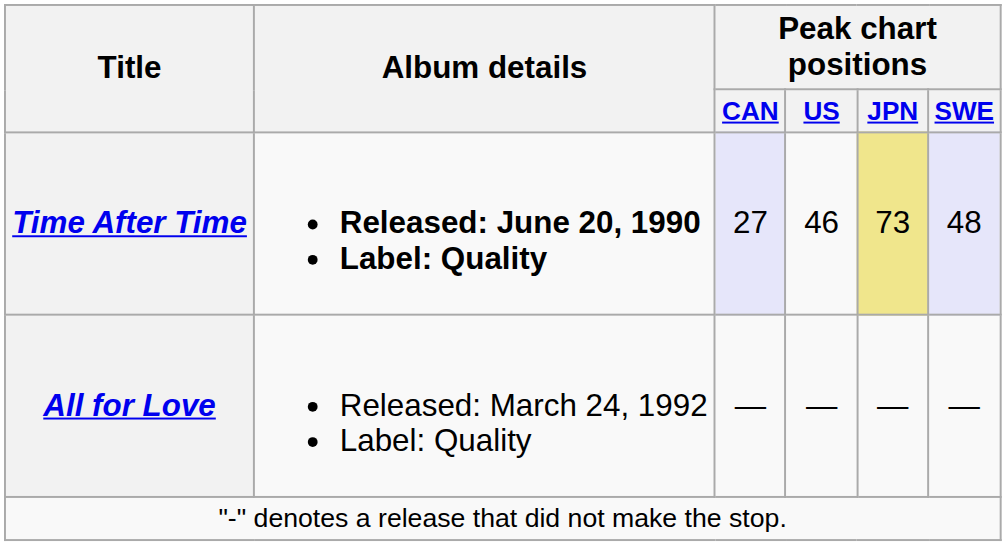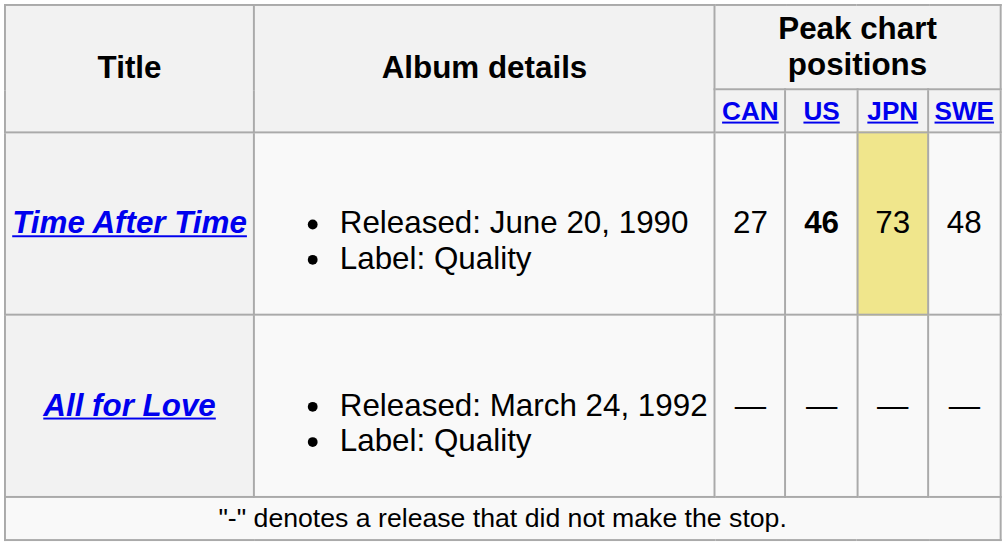(484, 241) bold -> (484, 241) normal
(750, 222) lavender background -> (750, 222) no background
(822, 222) normal -> (822, 222) bold
(964, 222) lavender background -> (964, 222) no background
